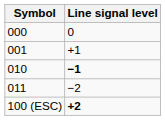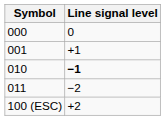(74, 106) bold -> (74, 106) normal
